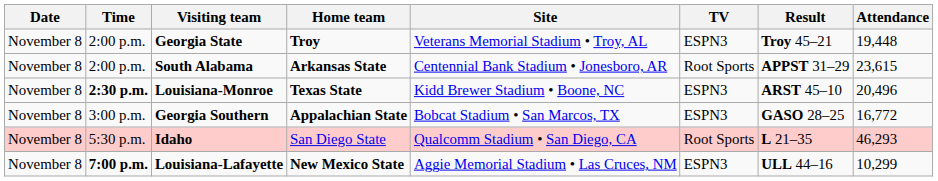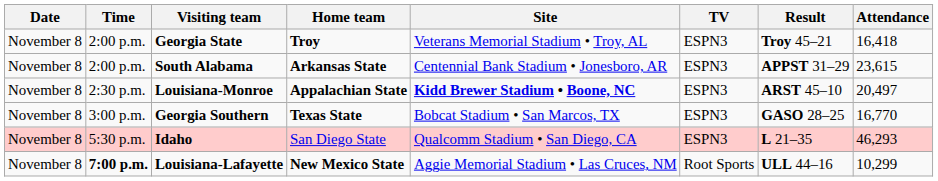(877, 41) 19,448 -> (877, 41) 16,418
(719, 66) Root Sports -> (706, 66) ESPN3
(118, 90) bold -> (117, 90) normal
(326, 90) Texas State -> (349, 90) Appalachian State
(519, 90) normal -> (525, 90) bold
(877, 90) 20,496 -> (877, 90) 20,497
(349, 115) Appalachian State -> (326, 115) Texas State
(877, 115) 16,772 -> (877, 115) 16,770
(719, 139) Root Sports -> (706, 139) ESPN3
(706, 164) ESPN3 -> (719, 164) Root Sports
